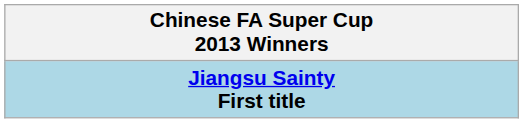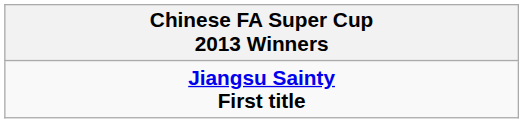(262, 89) lightblue background -> (262, 89) no background
